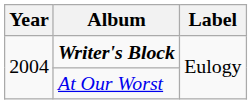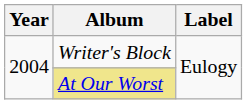(117, 51) bold -> (114, 51) normal
(111, 83) no background -> (111, 83) khaki background
